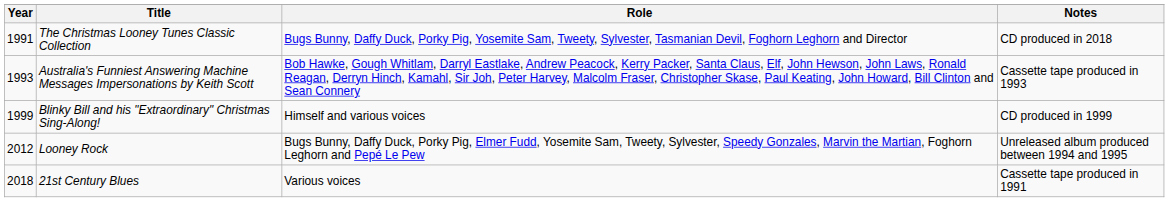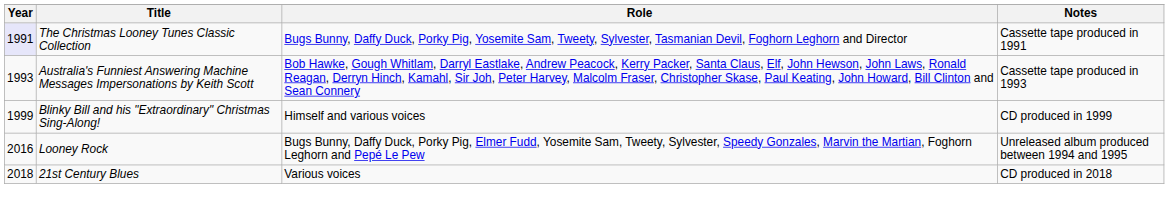(20, 39) no background -> (20, 39) lavender background
(1056, 39) CD produced in 2018 -> (1069, 39) Cassette tape produced in 1991
(20, 148) 2012 -> (20, 148) 2016
(1069, 181) Cassette tape produced in 1991 -> (1056, 174) CD produced in 2018
